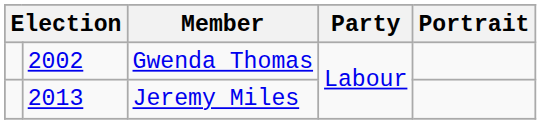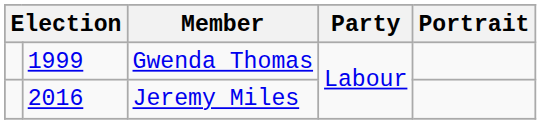(56, 61) 2002 -> (56, 61) 1999
(56, 99) 2013 -> (56, 99) 2016
